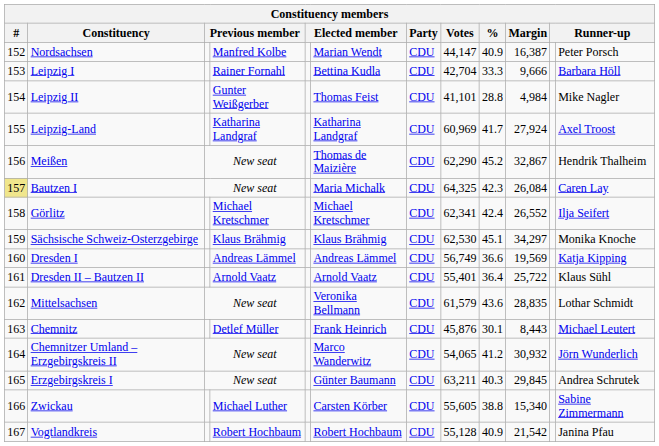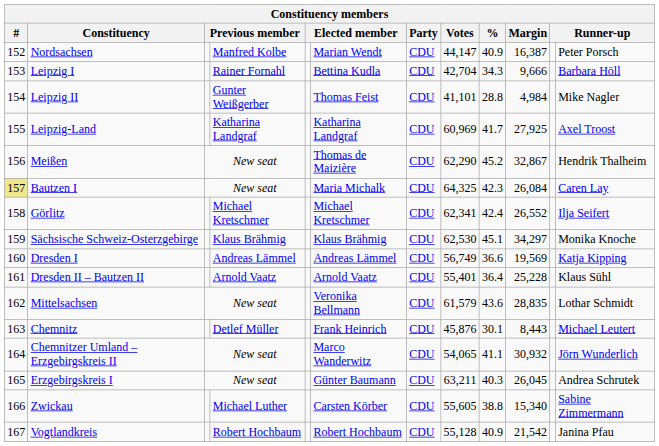(492, 71) 33.3 -> (492, 71) 34.3
(531, 129) 27,924 -> (531, 129) 27,925
(531, 277) 25,722 -> (531, 277) 25,228
(492, 354) 41.2 -> (492, 354) 41.1
(531, 380) 29,845 -> (531, 380) 26,045
